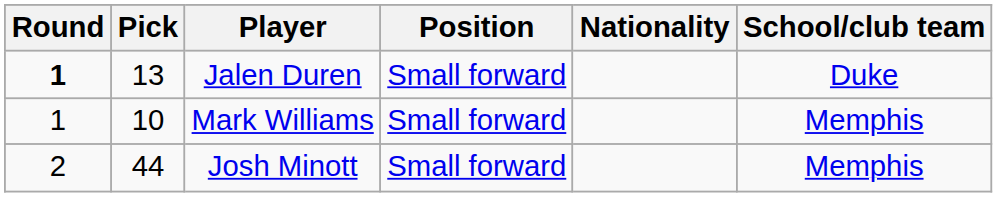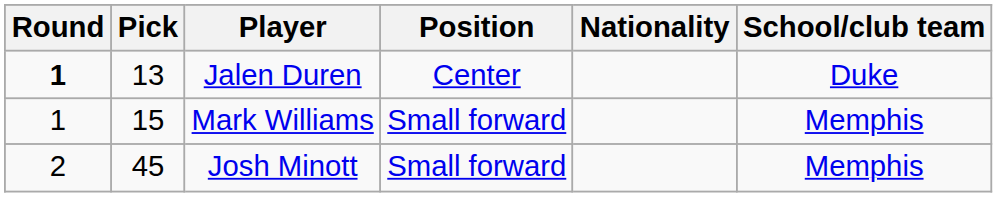(477, 74) Small forward -> (477, 74) Center
(148, 120) 10 -> (148, 120) 15
(148, 167) 44 -> (148, 167) 45
